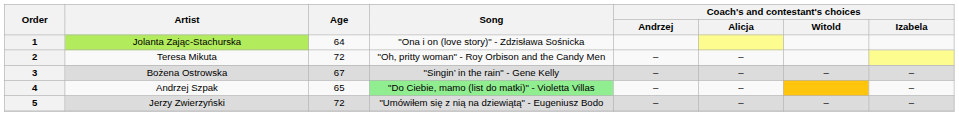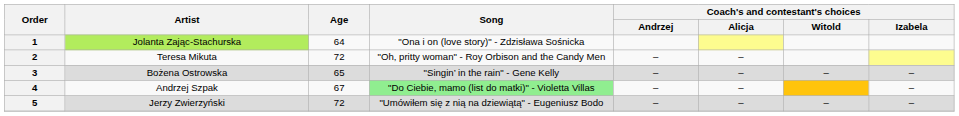(339, 73) 67 -> (339, 73) 65
(339, 88) 65 -> (339, 88) 67
